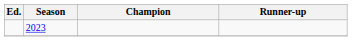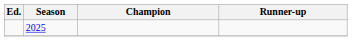(36, 28) 2023 -> (36, 28) 2025
